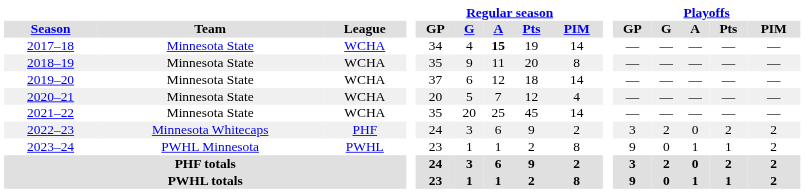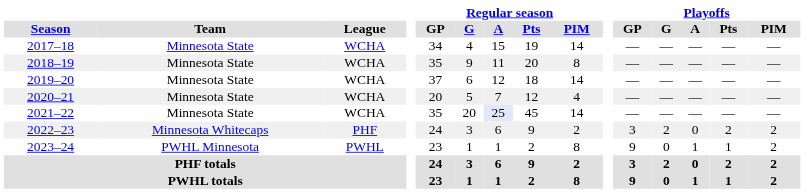(498, 46) bold -> (498, 46) normal
(498, 113) no background -> (498, 113) lavender background
